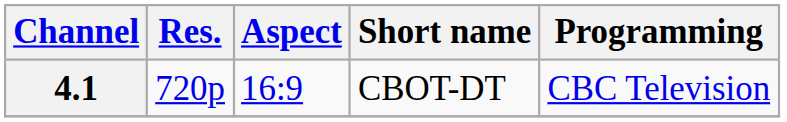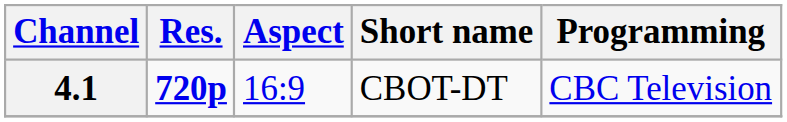(190, 87) normal -> (191, 87) bold
